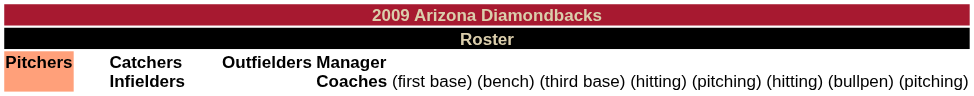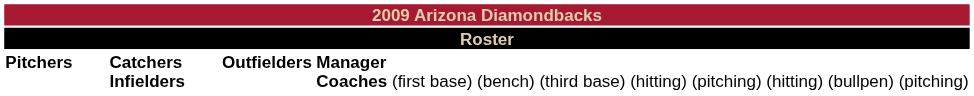(39, 62) lightsalmon background -> (39, 62) no background
